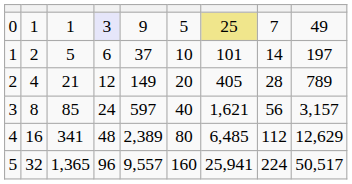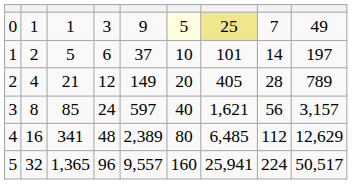(107, 26) lavender background -> (107, 26) no background
(184, 26) no background -> (184, 26) lightyellow background
